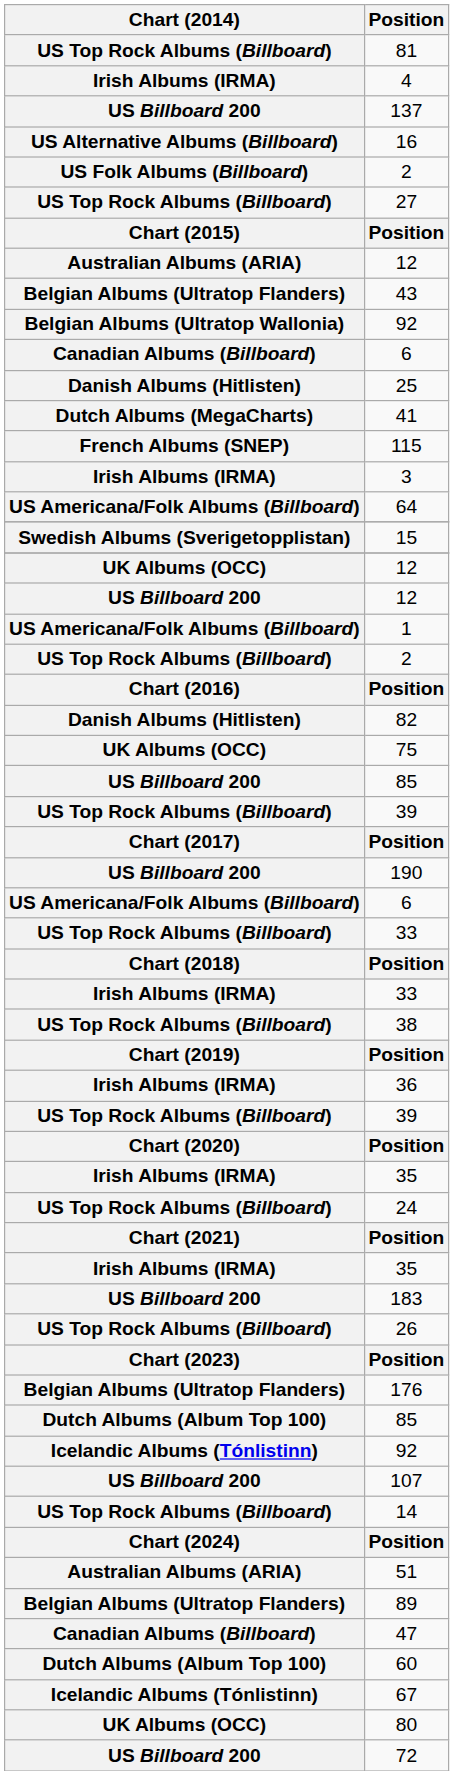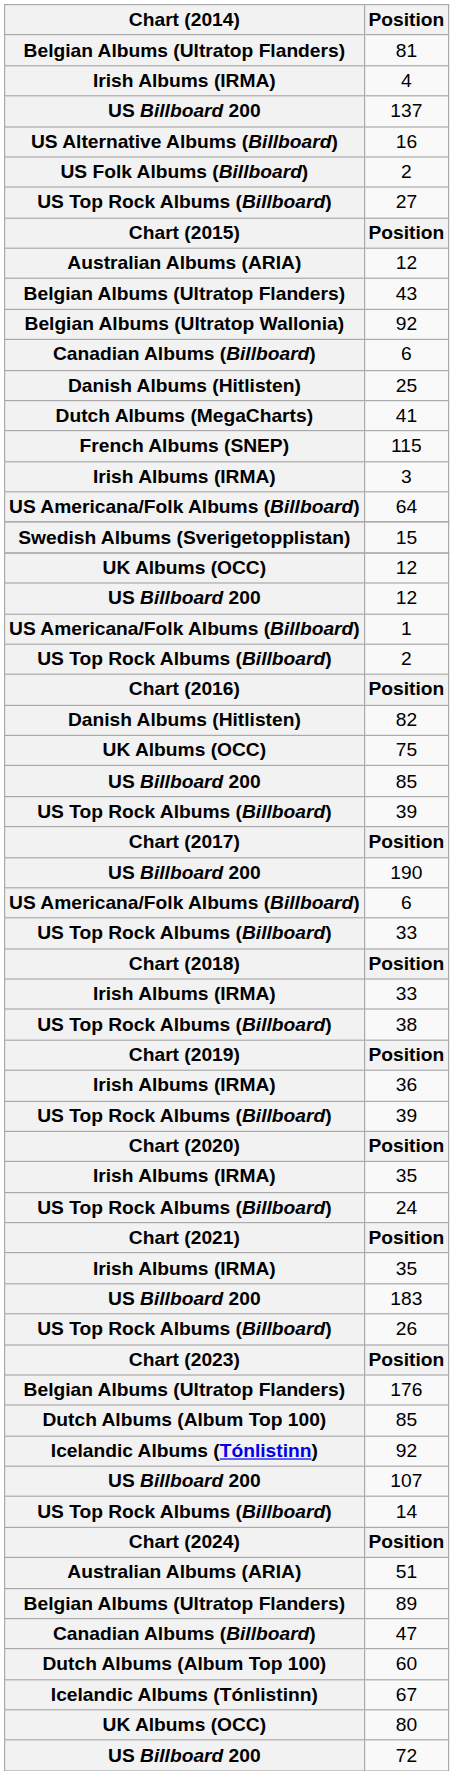(184, 50) US Top Rock Albums (Billboard) -> (184, 50) Belgian Albums (Ultratop Flanders)
